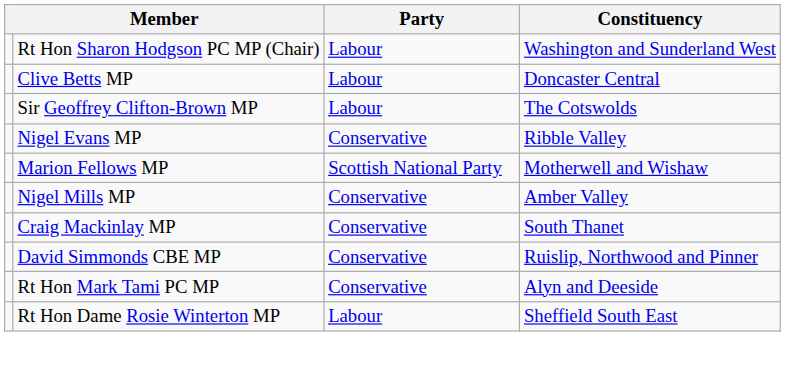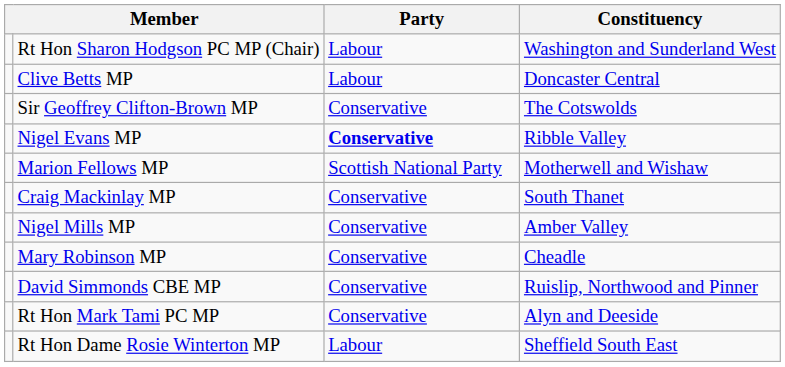(355, 108) Labour -> (378, 108) Conservative
(378, 138) normal -> (381, 138) bold
rows swapped: (97, 227) <-> (76, 197)
+ row: (92, 256)
